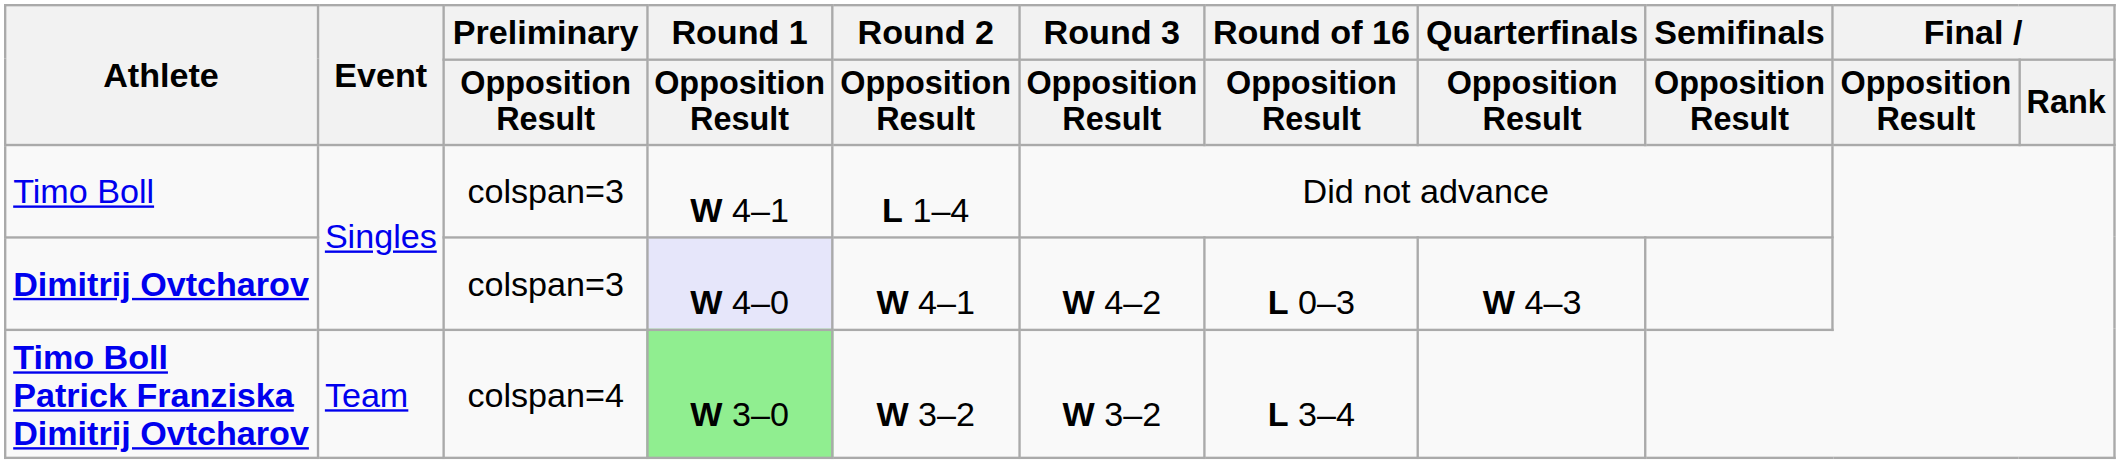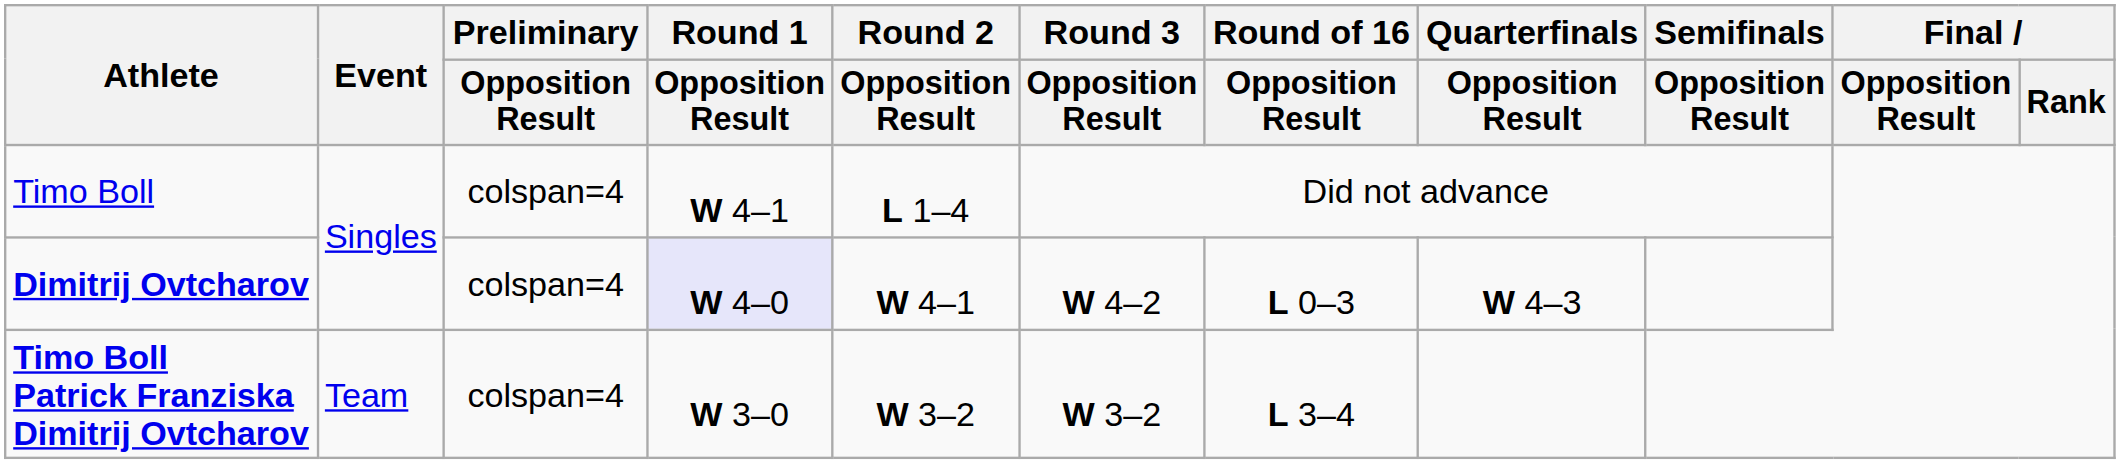(546, 192) colspan=3 -> (546, 192) colspan=4
(546, 284) colspan=3 -> (546, 284) colspan=4
(740, 413) lightgreen background -> (740, 413) no background
